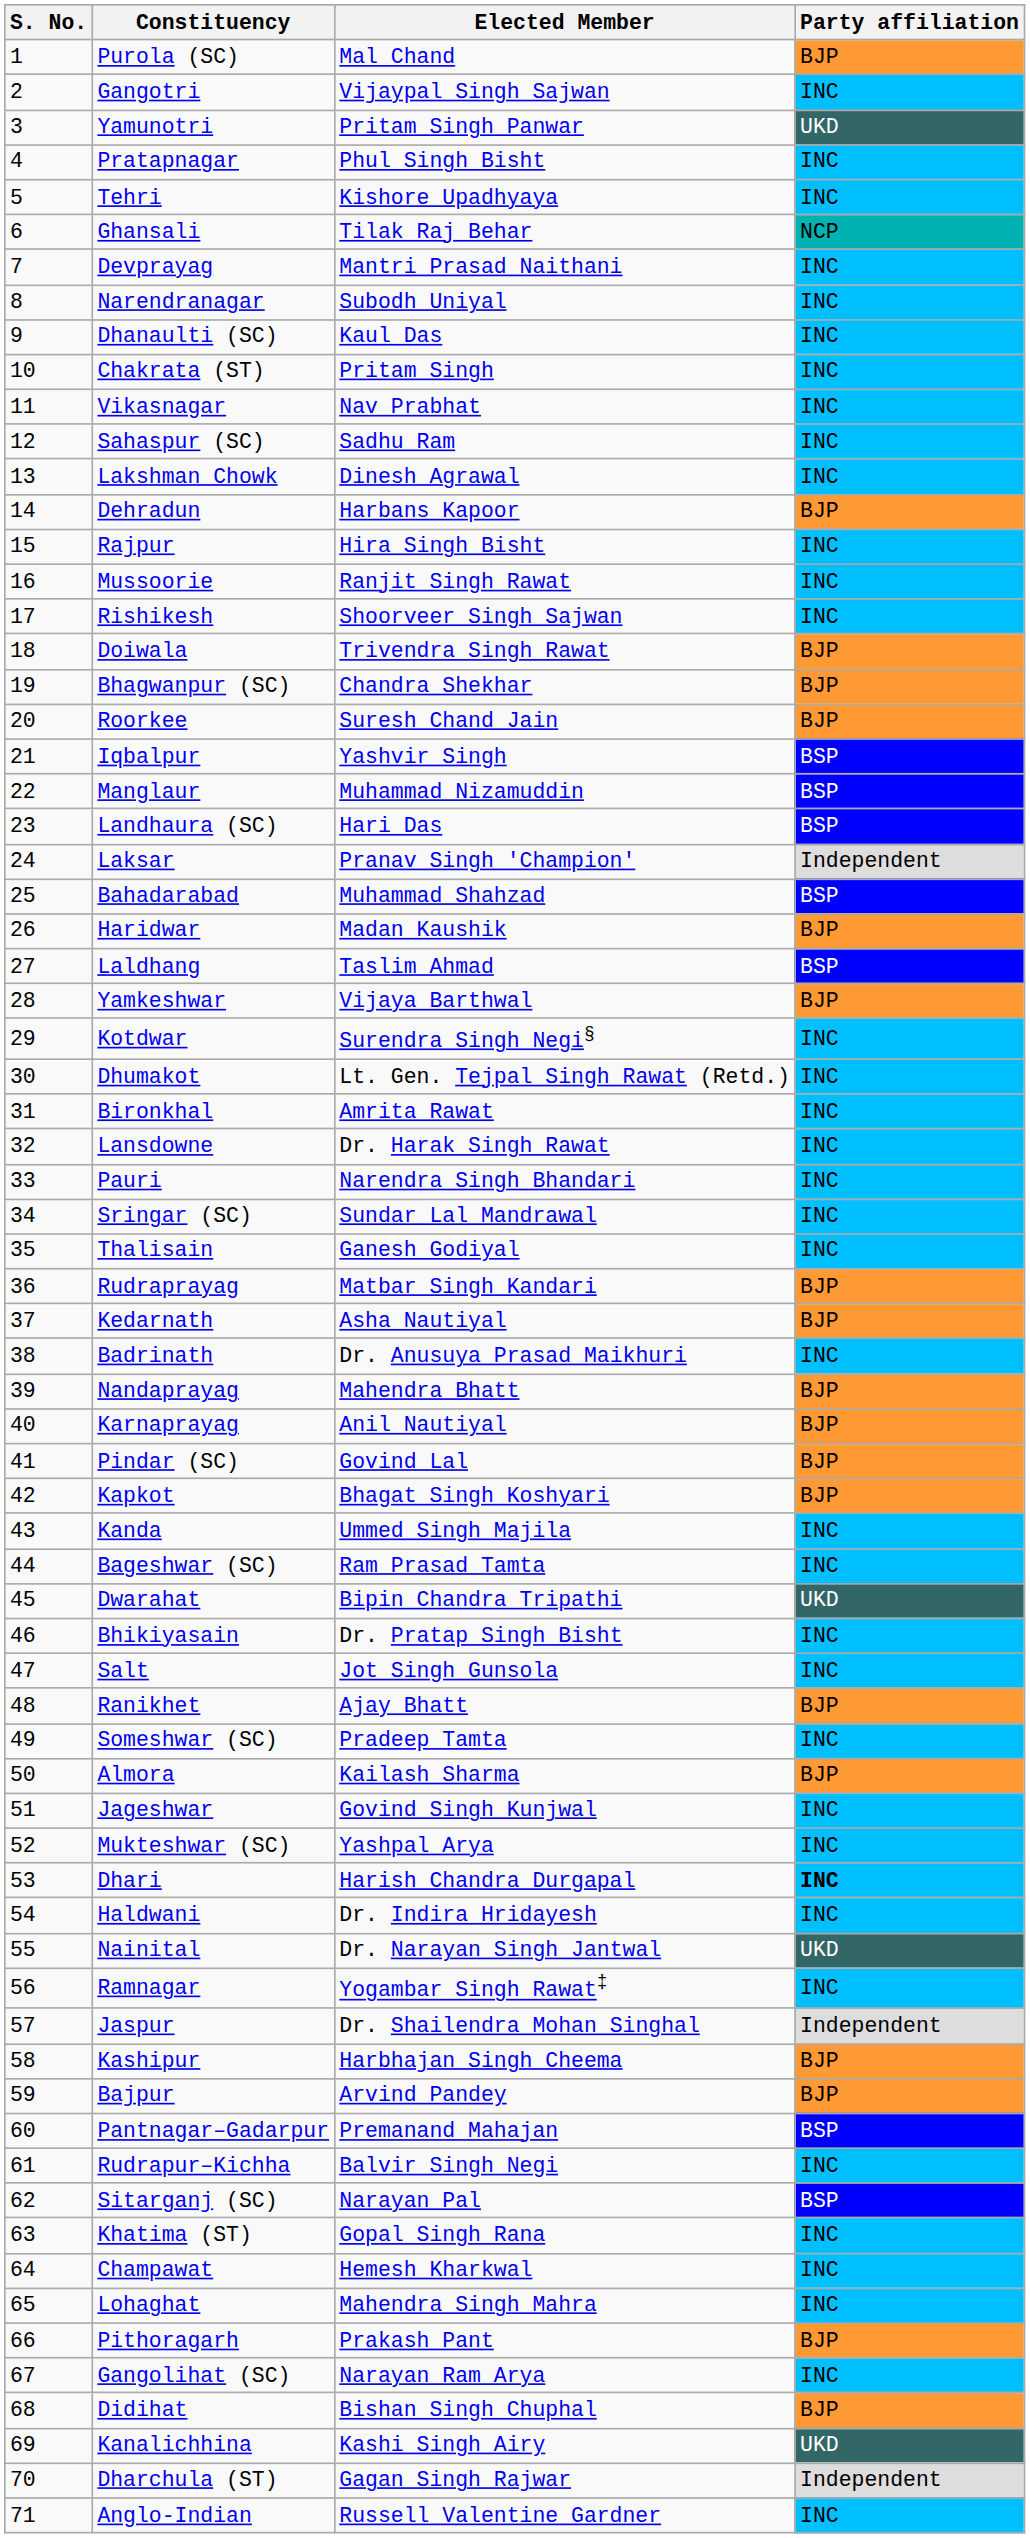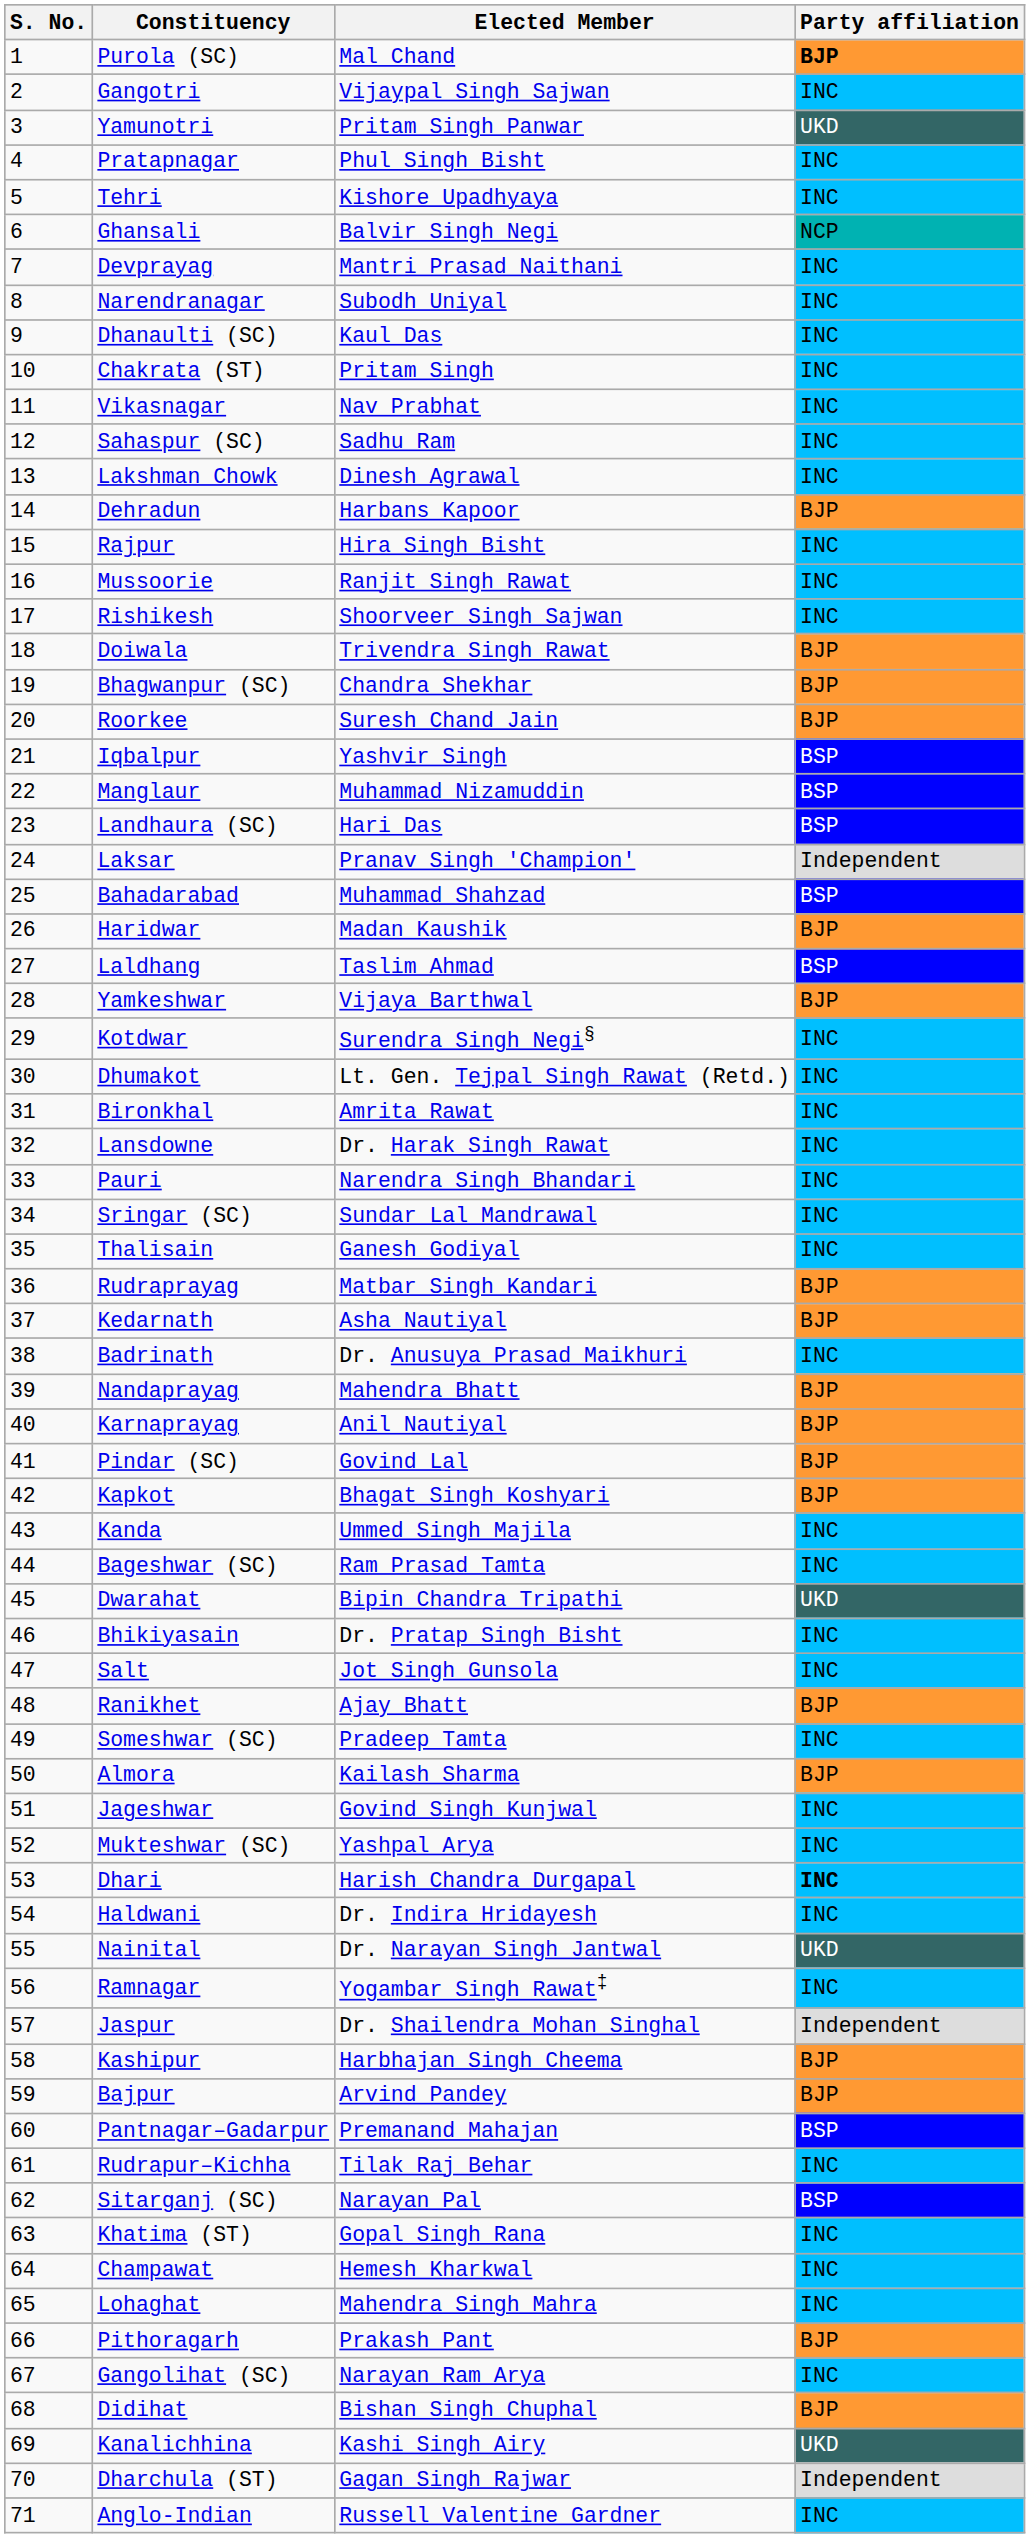(819, 57) normal -> (819, 57) bold
(436, 232) Tilak Raj Behar -> (449, 232) Balvir Singh Negi
(449, 2166) Balvir Singh Negi -> (436, 2166) Tilak Raj Behar
